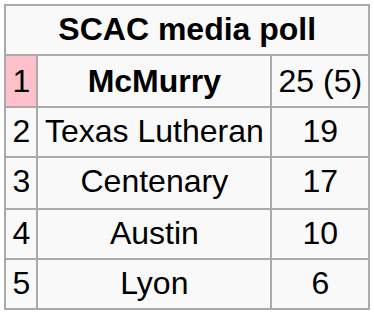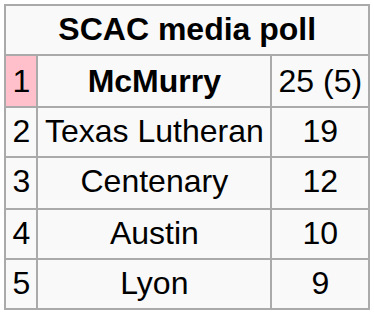(320, 182) 17 -> (320, 182) 12
(320, 283) 6 -> (320, 283) 9
